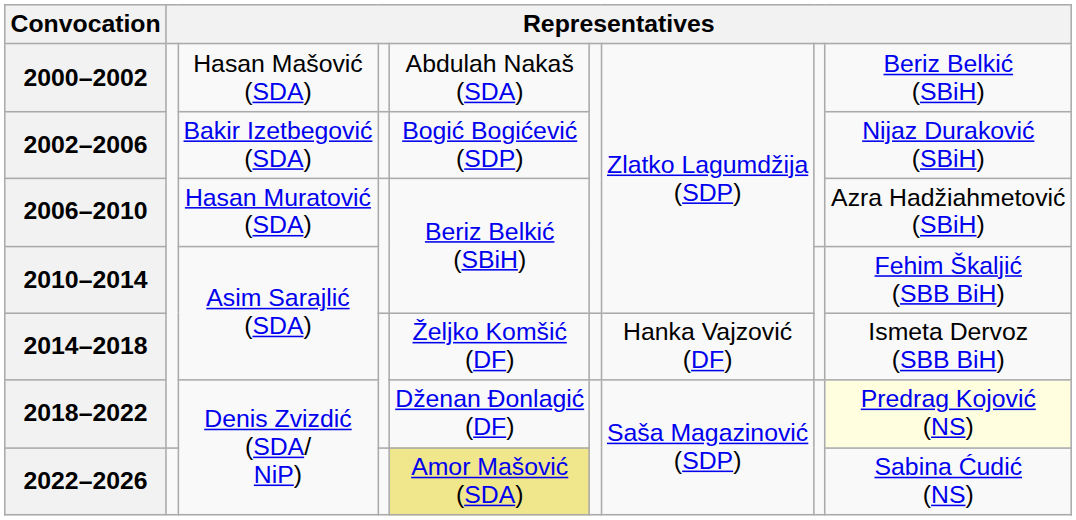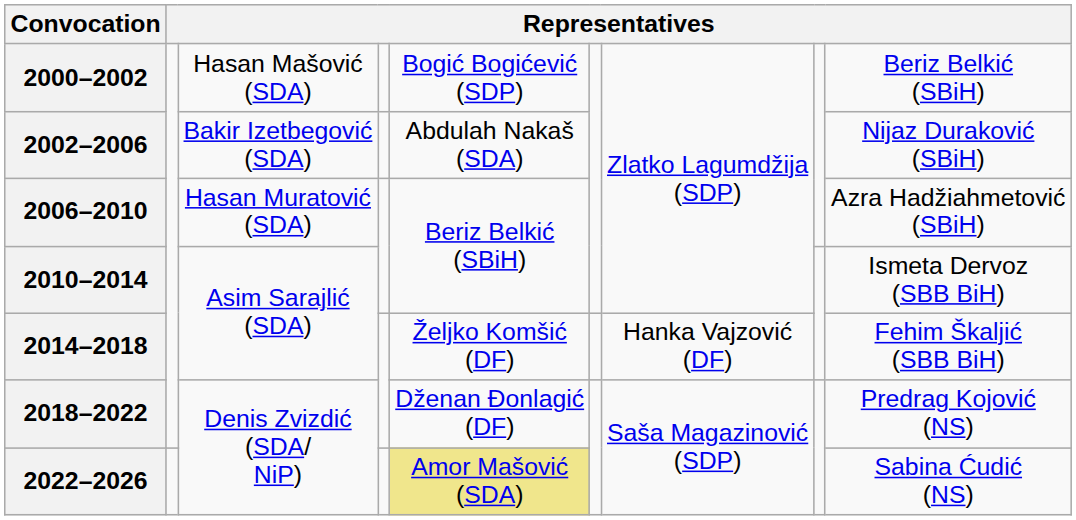(490, 77) Abdulah Nakaš (SDA) -> (490, 77) Bogić Bogićević (SDP)
(490, 144) Bogić Bogićević (SDP) -> (490, 144) Abdulah Nakaš (SDA)
(948, 279) Fehim Škaljić (SBB BiH) -> (948, 279) Ismeta Dervoz (SBB BiH)
(948, 346) Ismeta Dervoz (SBB BiH) -> (948, 346) Fehim Škaljić (SBB BiH)
(948, 413) lightyellow background -> (948, 413) no background
